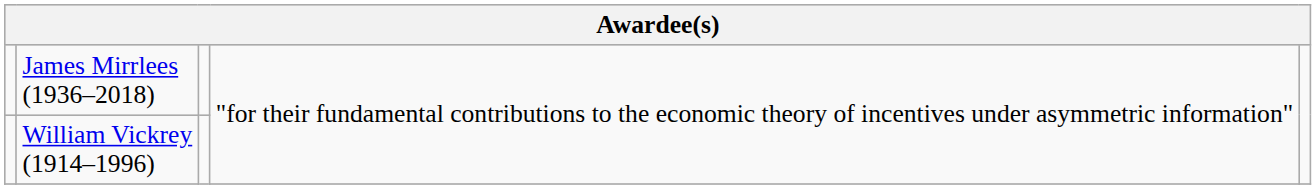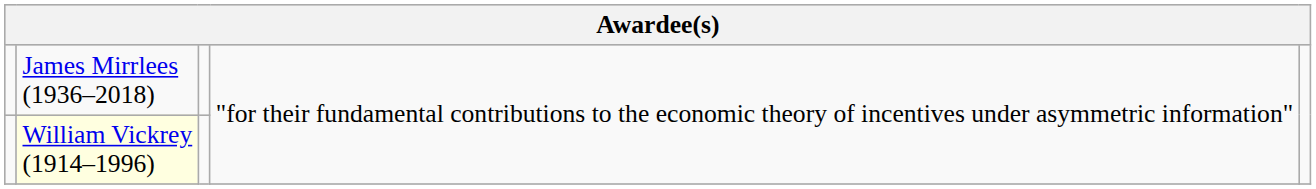(107, 149) no background -> (107, 149) lightyellow background
